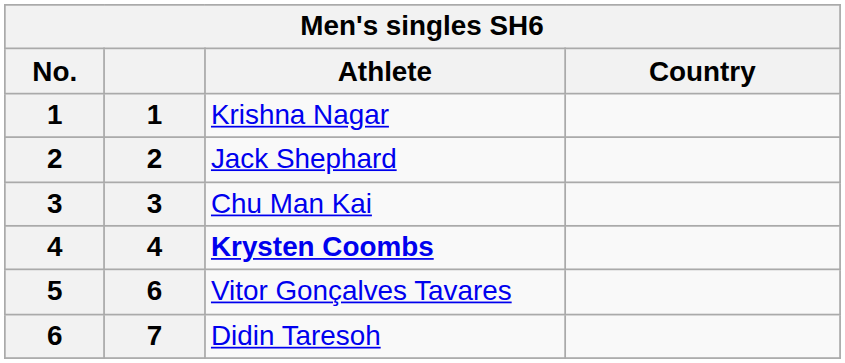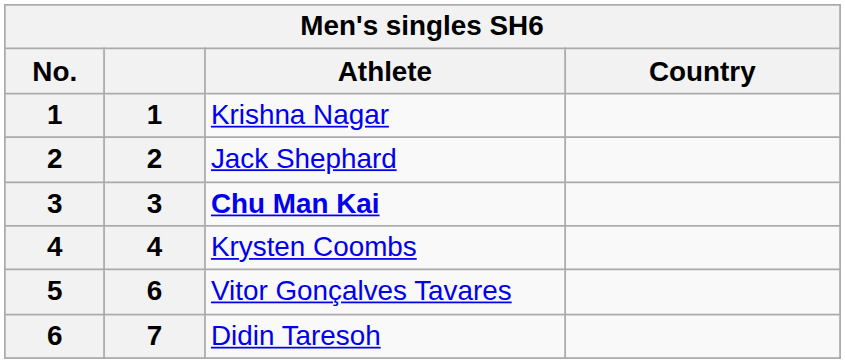(291, 203) normal -> (295, 203) bold
(322, 247) bold -> (314, 247) normal
